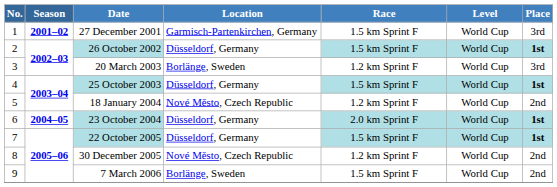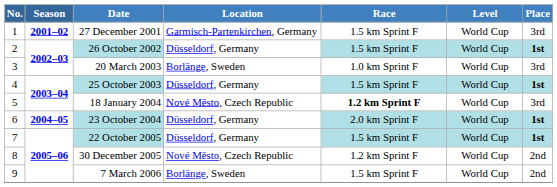(384, 66) 1.2 km Sprint F -> (384, 66) 1.0 km Sprint F
(384, 102) normal -> (384, 102) bold
(538, 102) 2nd -> (538, 102) 3rd
